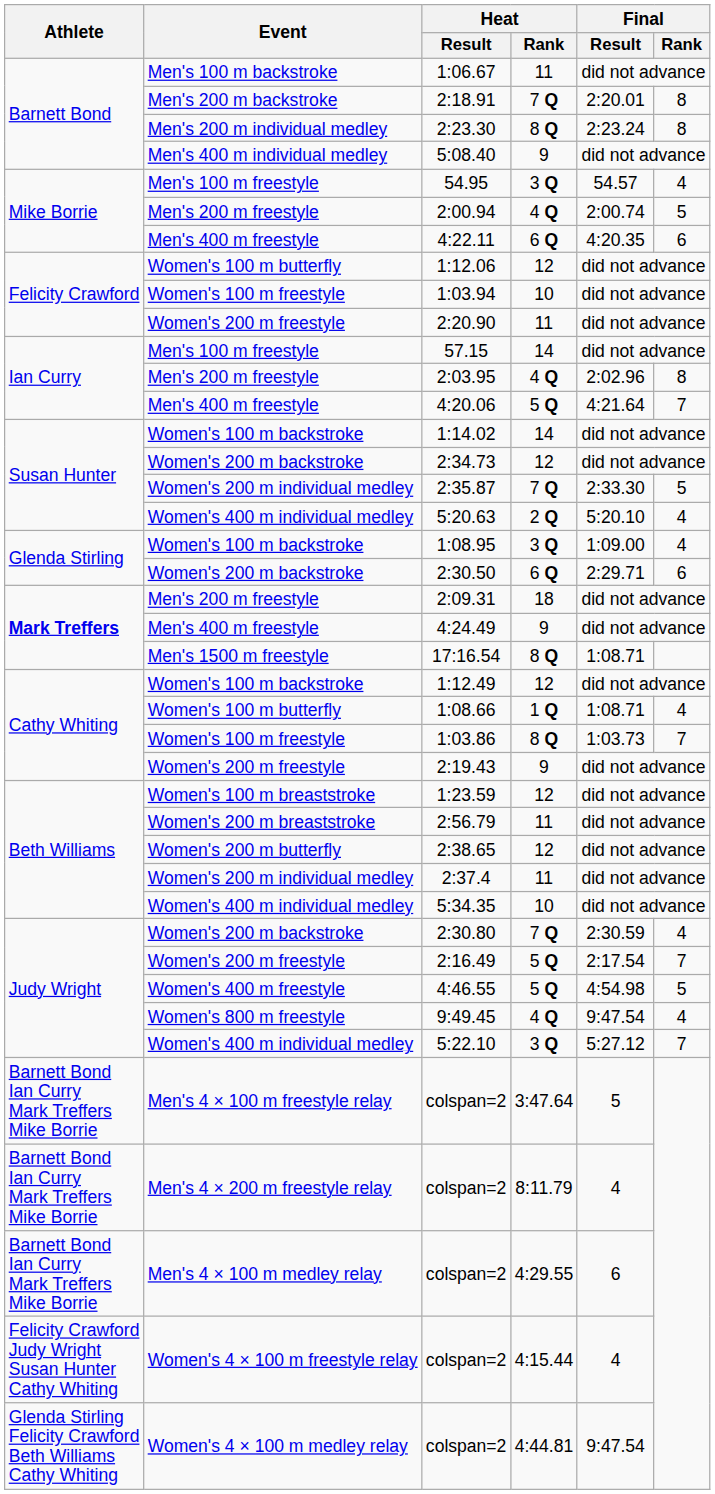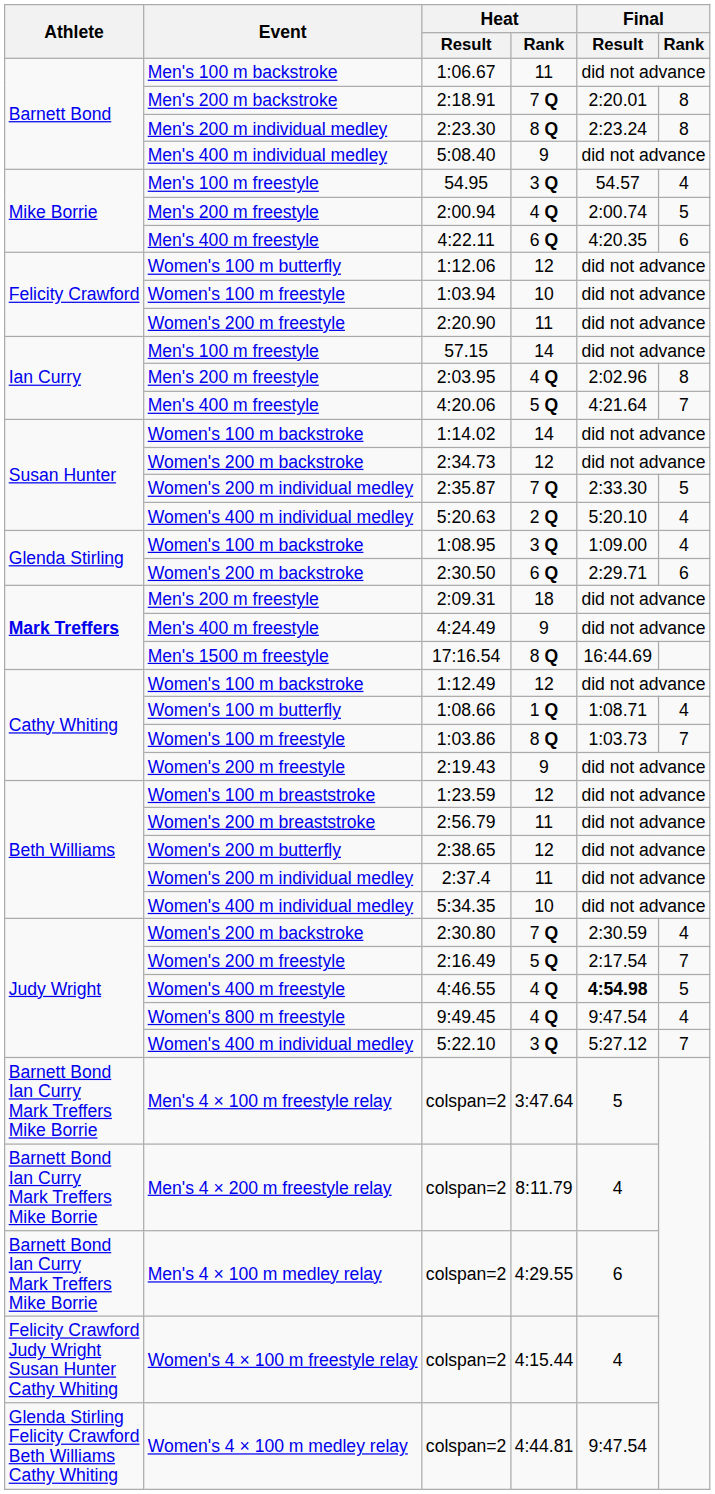(616, 656) 1:08.71 -> (618, 656) 16:44.69
(544, 989) 5 Q -> (544, 989) 4 Q
(616, 989) normal -> (618, 989) bold
